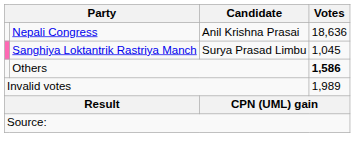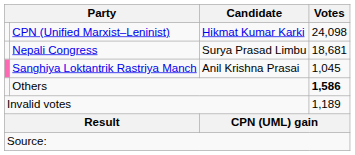+ row: (91, 31)
(251, 31) Anil Krishna Prasai -> (254, 50) Surya Prasad Limbu
(329, 31) 18,636 -> (329, 50) 18,681
(254, 50) Surya Prasad Limbu -> (251, 68) Anil Krishna Prasai
(326, 86) 1,989 -> (326, 104) 1,189
